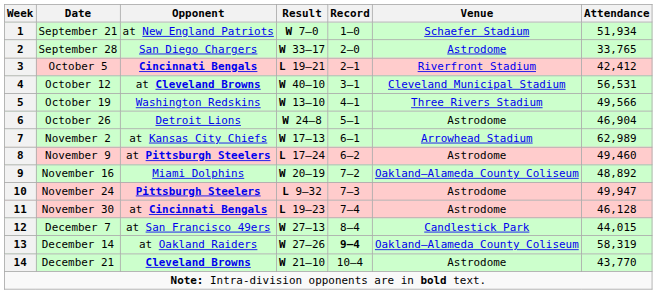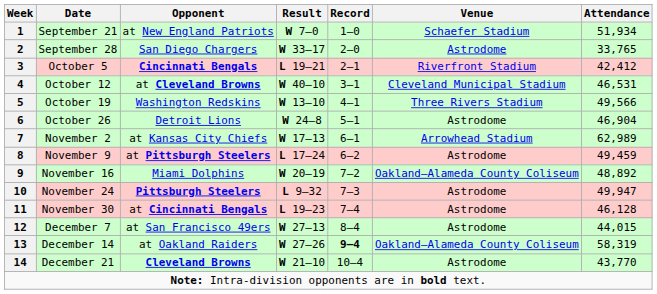(617, 85) 56,531 -> (617, 85) 46,531
(617, 156) 49,460 -> (617, 156) 49,459
(477, 227) Candlestick Park -> (477, 227) Astrodome
